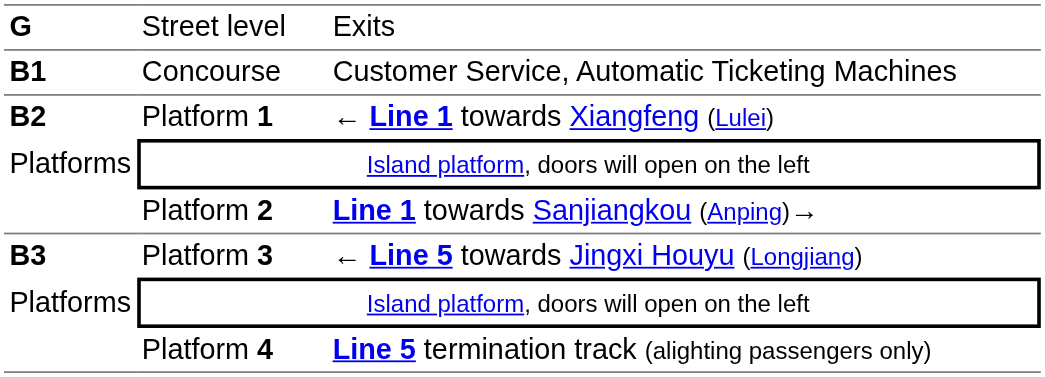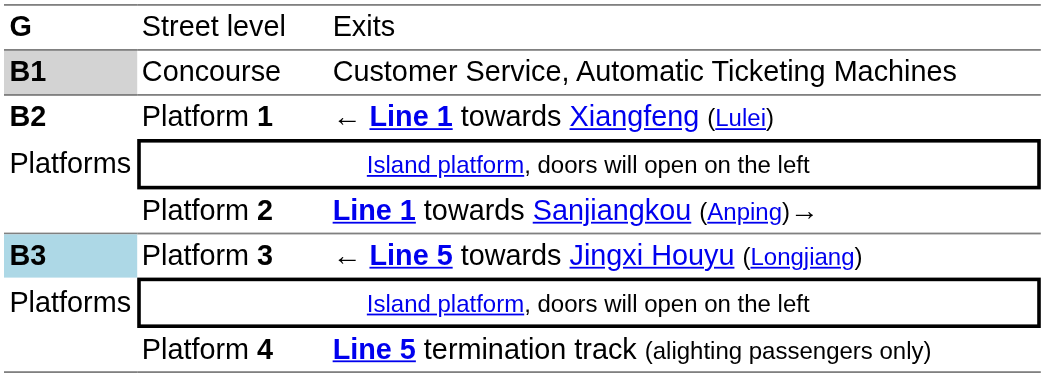(28, 72) no background -> (28, 72) lightgrey background
(28, 255) no background -> (28, 255) lightblue background
